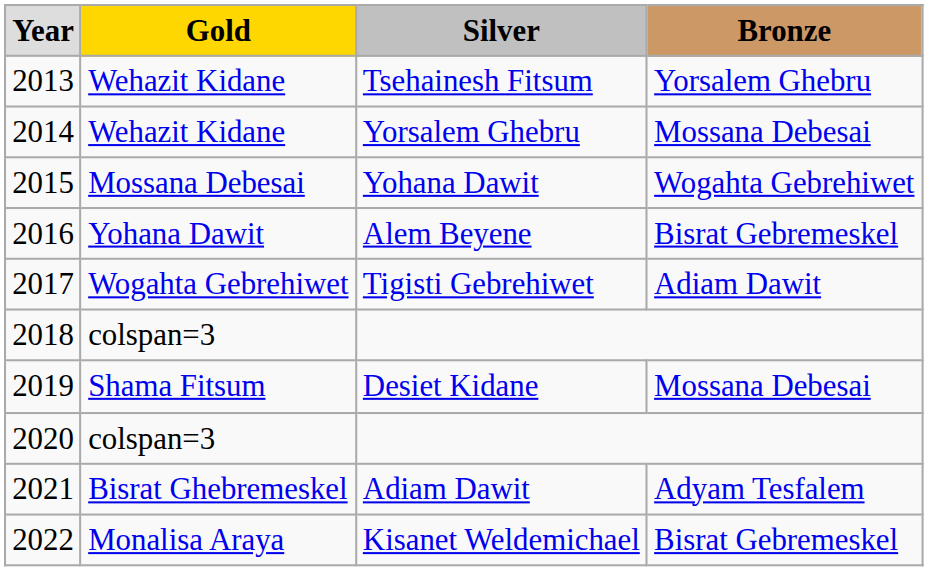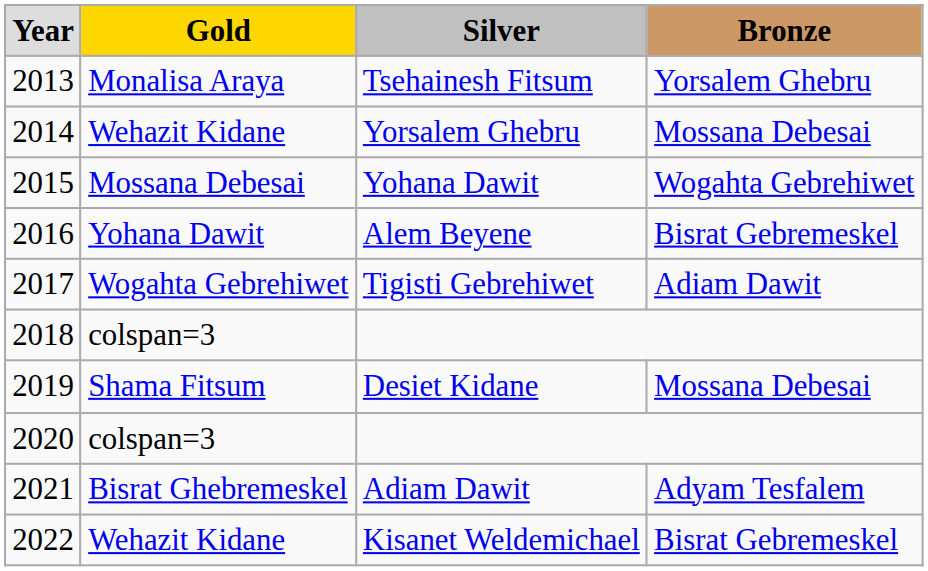(187, 81) Wehazit Kidane -> (186, 81) Monalisa Araya
(186, 538) Monalisa Araya -> (187, 538) Wehazit Kidane
